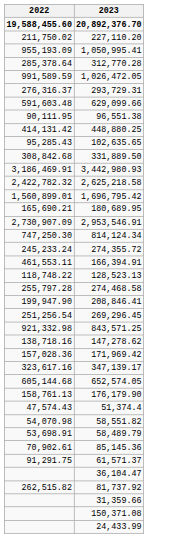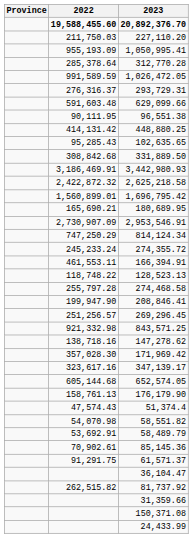+ column: (27, 11)
(47, 37) 211,750.02 -> (91, 37) 211,750.03
(42, 183) 2,422,782.32 -> (86, 183) 2,422,872.32
(47, 236) 747,250.30 -> (91, 236) 747,250.29
(47, 315) 251,256.54 -> (91, 315) 251,256.57
(47, 355) 157,028.36 -> (91, 355) 357,028.30
(49, 434) 53,698.91 -> (94, 434) 53,692.91
